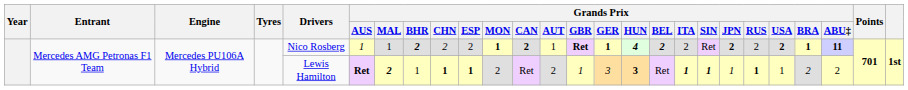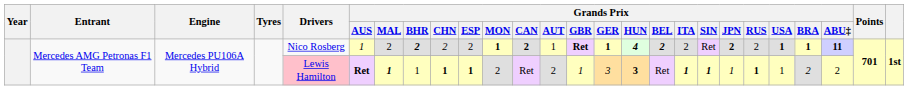(389, 47) 1 -> (389, 47) 2
(782, 47) 2 -> (782, 47) 1
(316, 70) no background -> (316, 70) pink background
(389, 70) 2 -> (389, 70) 1
